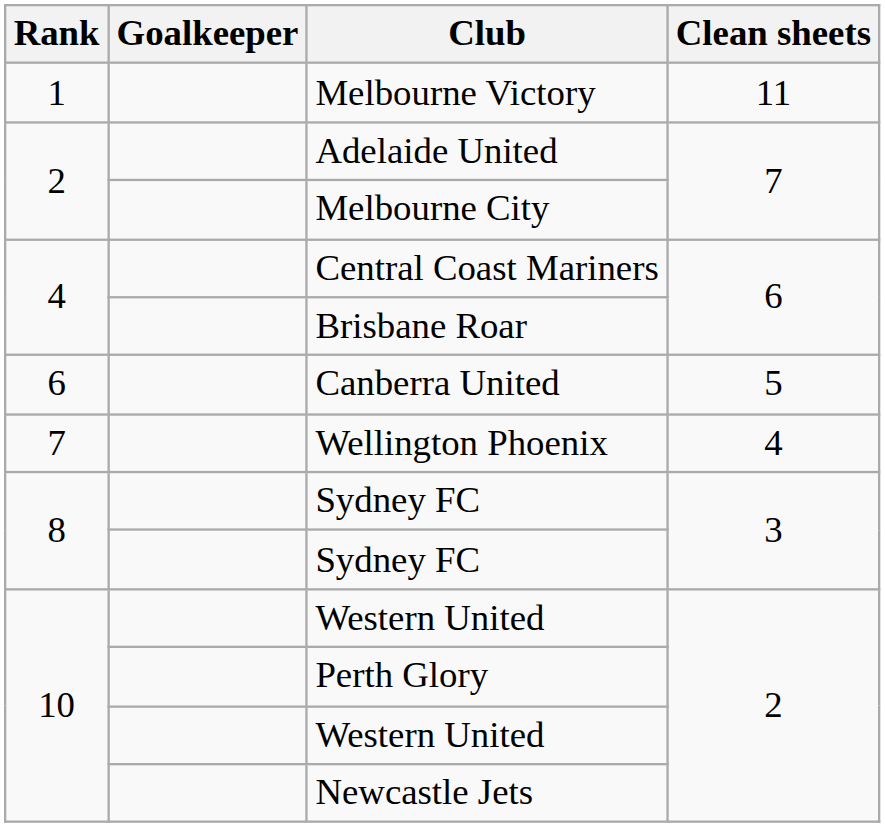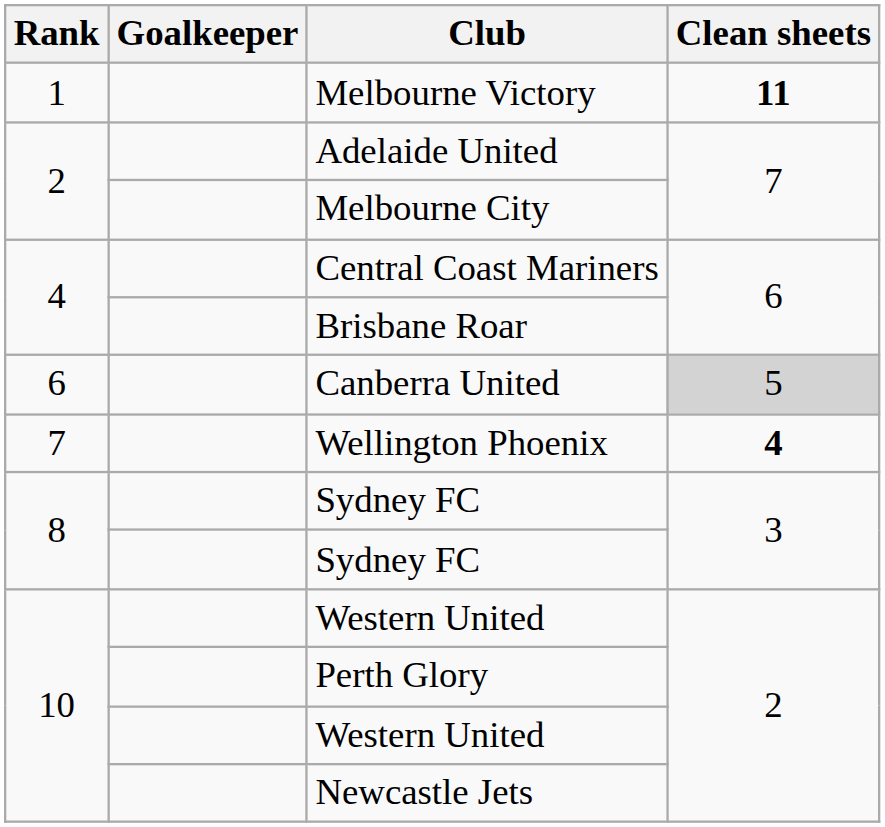(773, 92) normal -> (773, 92) bold
(773, 383) no background -> (773, 383) lightgrey background
(773, 442) normal -> (773, 442) bold
